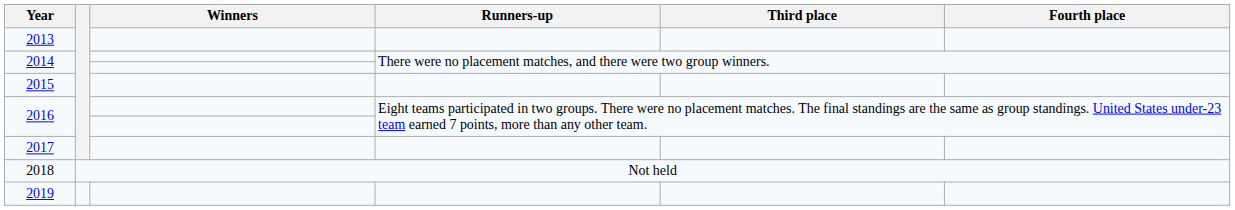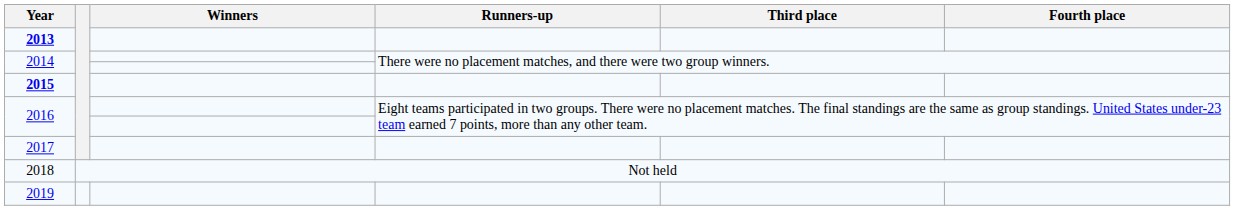(40, 39) normal -> (40, 39) bold
(40, 85) normal -> (40, 85) bold
